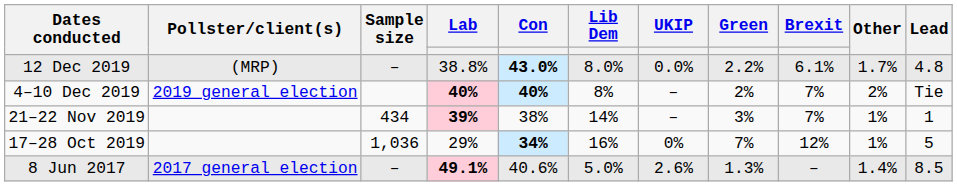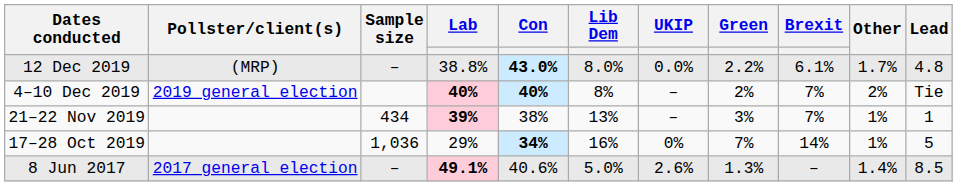(603, 118) 14% -> (603, 118) 13%
(814, 143) 12% -> (814, 143) 14%
